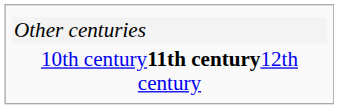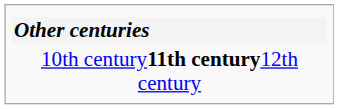(80, 30) normal -> (82, 30) bold
